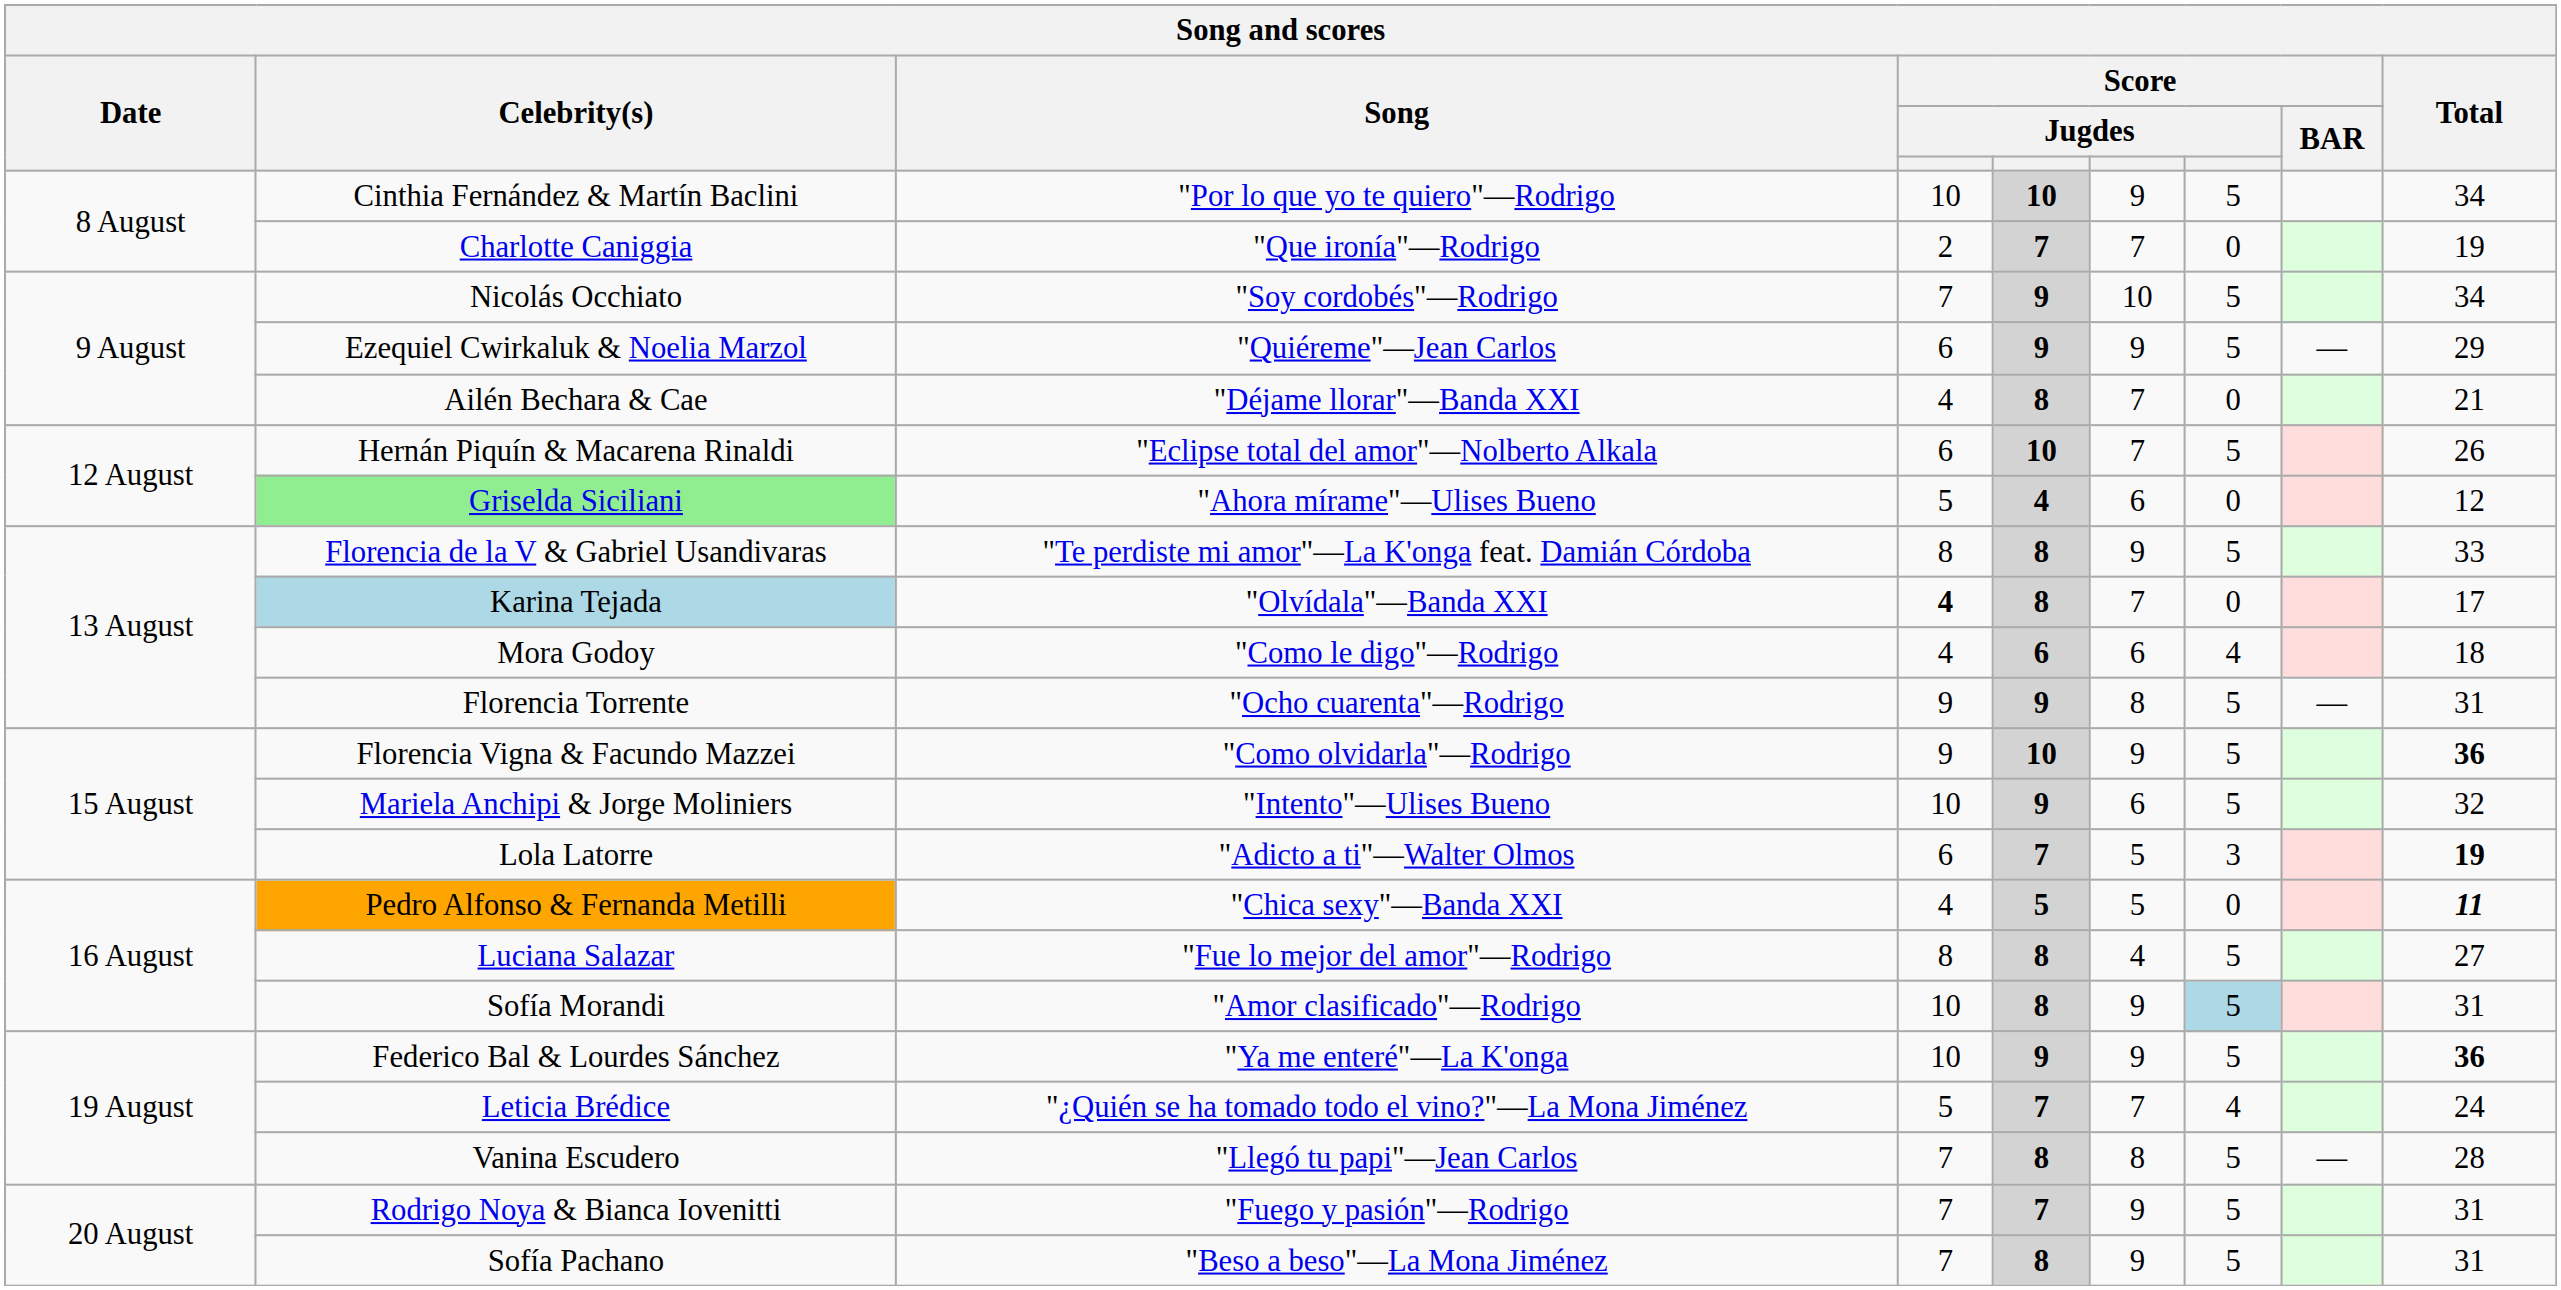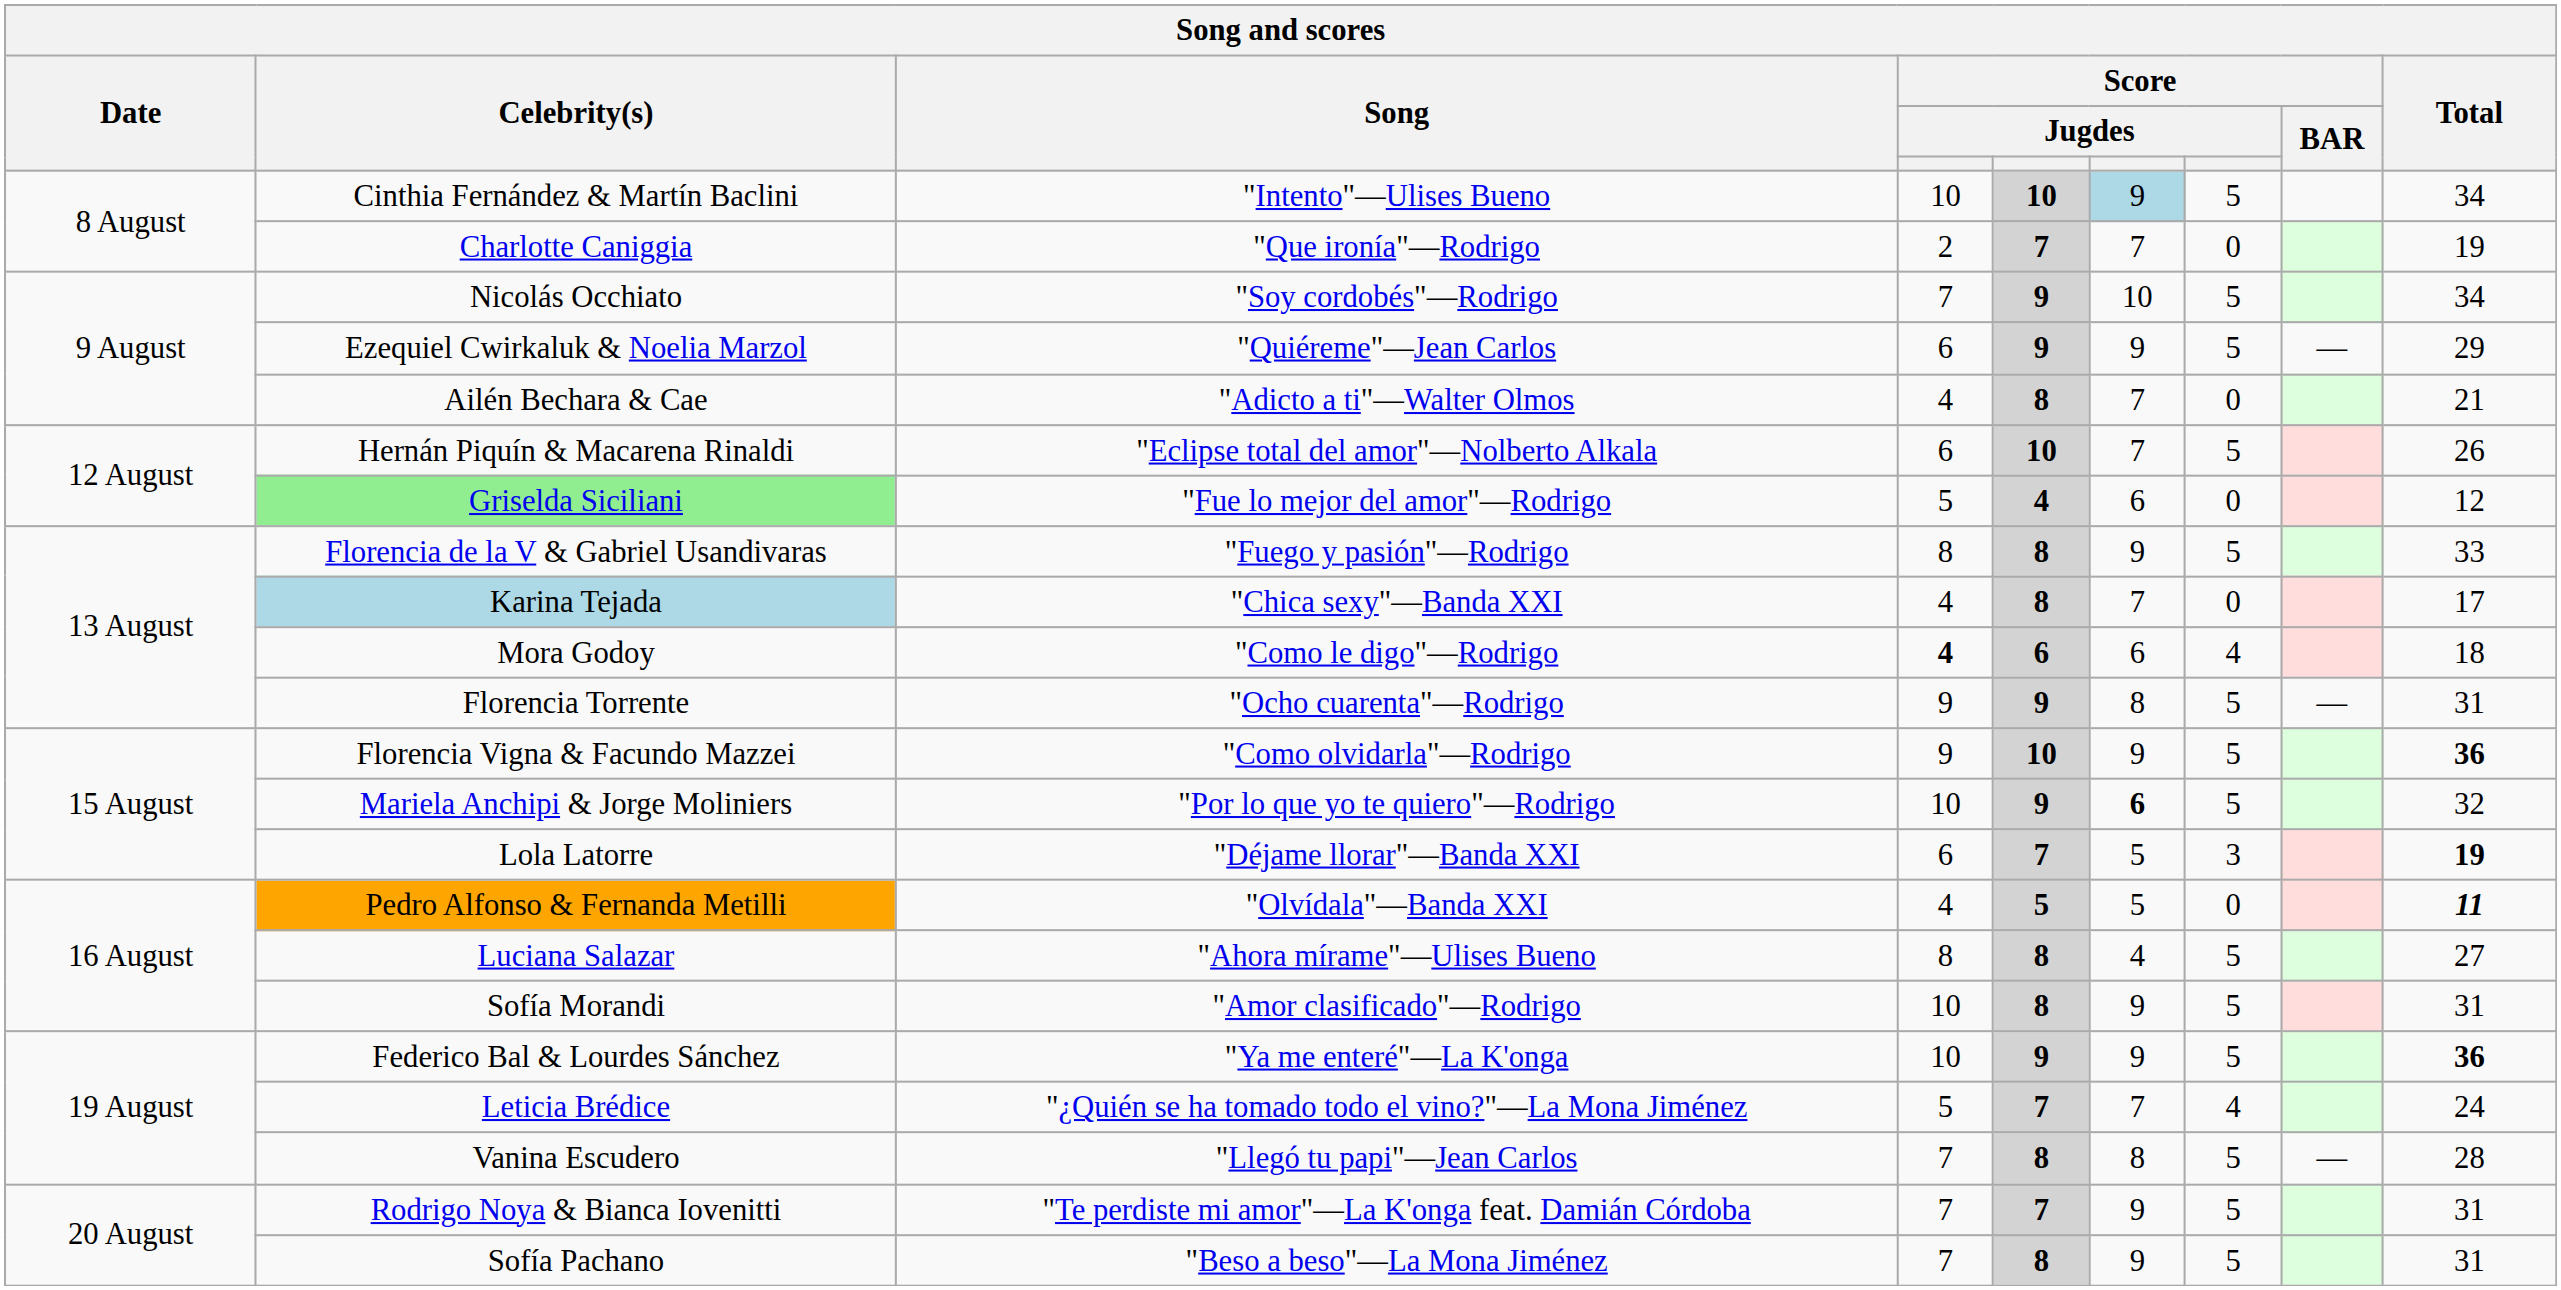(1397, 196) "Por lo que yo te quiero"—Rodrigo -> (1397, 196) "Intento"—Ulises Bueno
(2137, 196) no background -> (2137, 196) lightblue background
(1397, 398) "Déjame llorar"—Banda XXI -> (1397, 398) "Adicto a ti"—Walter Olmos
(1397, 499) "Ahora mírame"—Ulises Bueno -> (1397, 499) "Fue lo mejor del amor"—Rodrigo
(1397, 550) "Te perdiste mi amor"—La K'onga feat. Damián Córdoba -> (1397, 550) "Fuego y pasión"—Rodrigo
(1397, 601) "Olvídala"—Banda XXI -> (1397, 601) "Chica sexy"—Banda XXI
(1946, 601) bold -> (1946, 601) normal
(1946, 651) normal -> (1946, 651) bold
(1397, 803) "Intento"—Ulises Bueno -> (1397, 803) "Por lo que yo te quiero"—Rodrigo
(2137, 803) normal -> (2137, 803) bold
(1397, 854) "Adicto a ti"—Walter Olmos -> (1397, 854) "Déjame llorar"—Banda XXI
(1397, 904) "Chica sexy"—Banda XXI -> (1397, 904) "Olvídala"—Banda XXI
(1397, 955) "Fue lo mejor del amor"—Rodrigo -> (1397, 955) "Ahora mírame"—Ulises Bueno
(2233, 1006) lightblue background -> (2233, 1006) no background
(1397, 1208) "Fuego y pasión"—Rodrigo -> (1397, 1208) "Te perdiste mi amor"—La K'onga feat. Damián Córdoba
